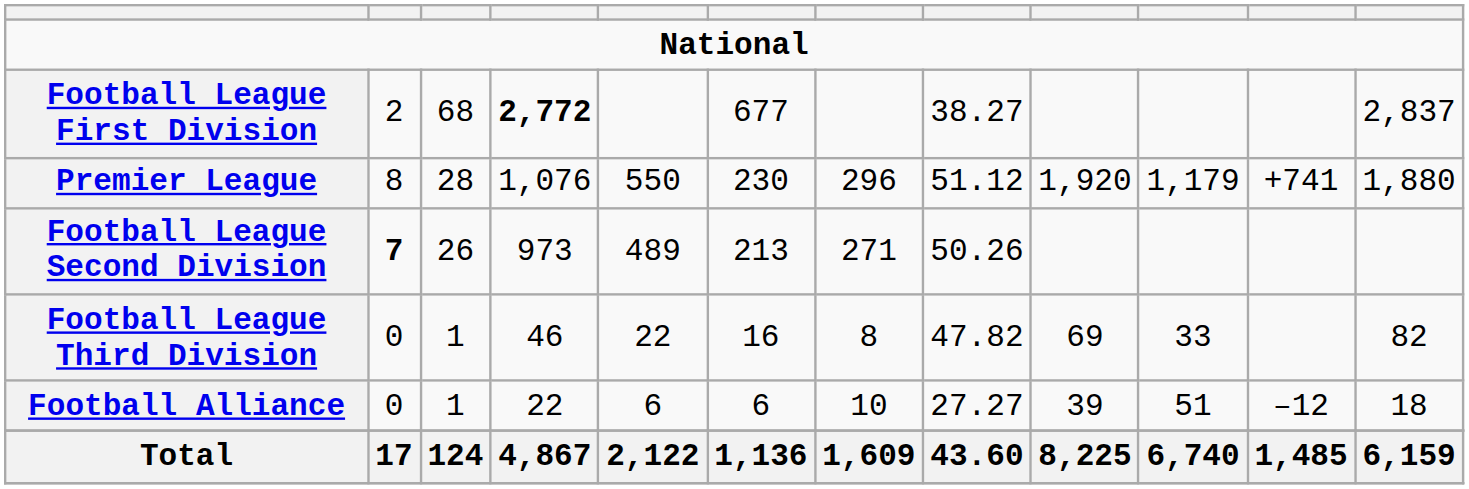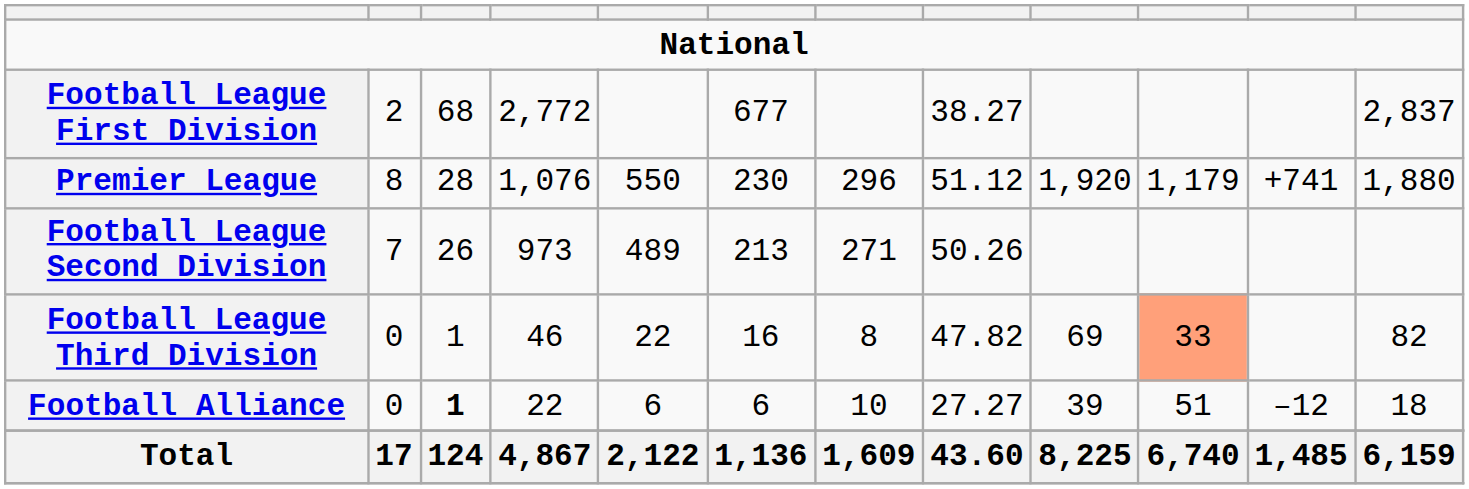(545, 114) bold -> (545, 114) normal
(394, 251) bold -> (394, 251) normal
(1193, 337) no background -> (1193, 337) lightsalmon background
(455, 406) normal -> (455, 406) bold
